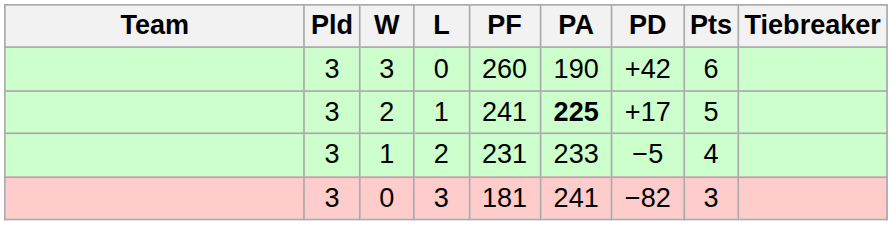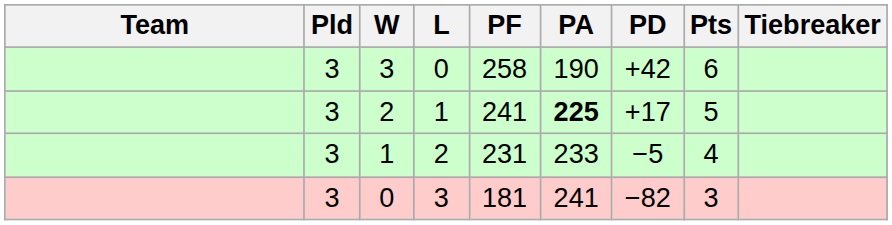(505, 68) 260 -> (505, 68) 258
